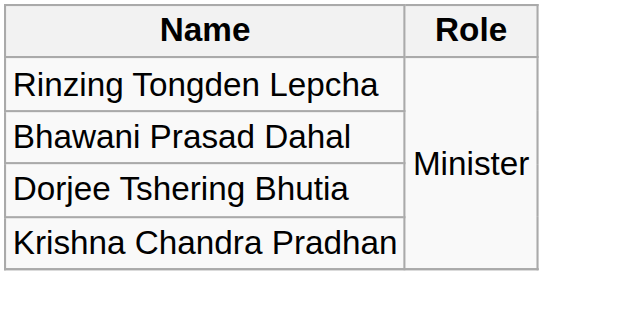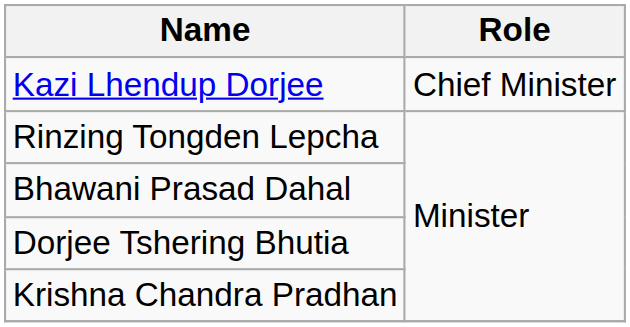+ row: (168, 83)
